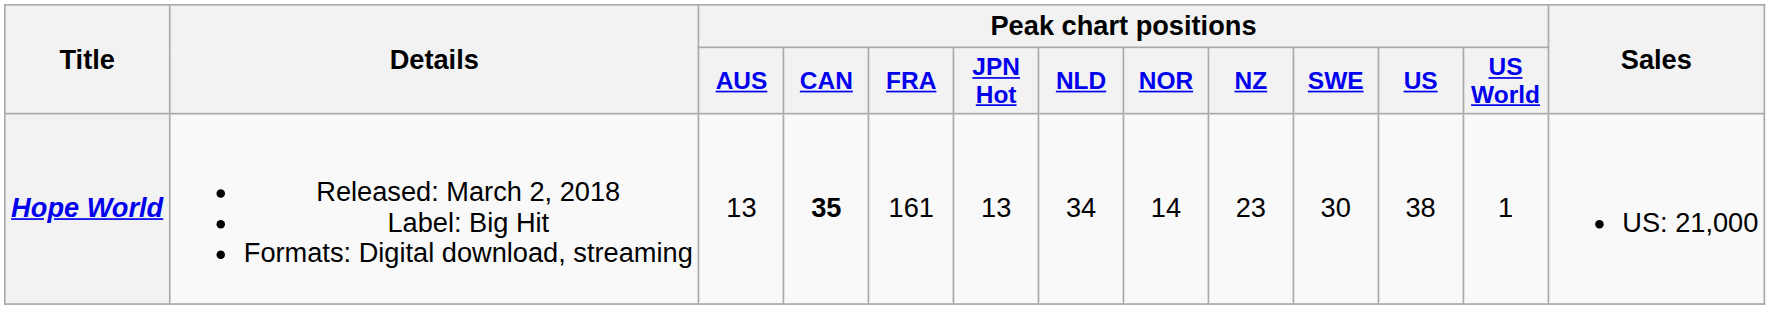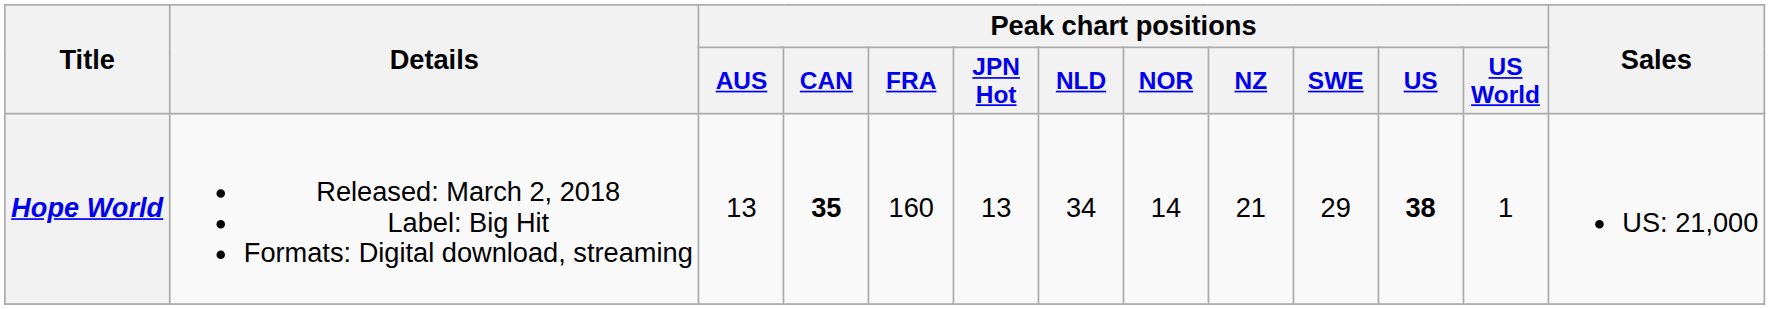(911, 208) 161 -> (911, 208) 160
(1251, 208) 23 -> (1251, 208) 21
(1336, 208) 30 -> (1336, 208) 29
(1421, 208) normal -> (1421, 208) bold
